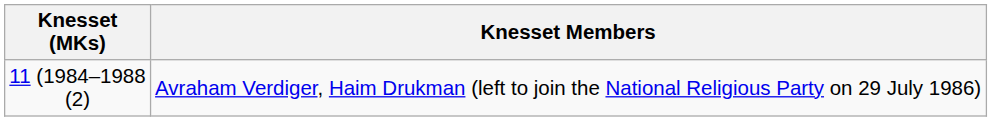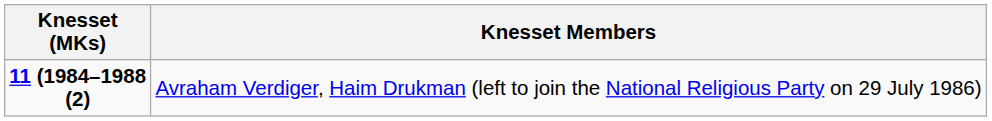(77, 87) normal -> (78, 87) bold
